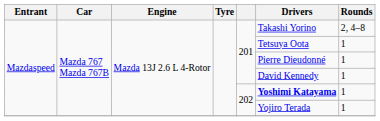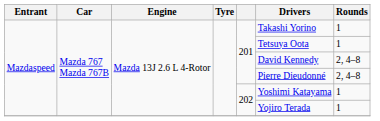(353, 27) 2, 4–8 -> (339, 27) 1
(292, 59) Pierre Dieudonné -> (288, 59) David Kennedy
(343, 59) 1 -> (348, 59) 2, 4–8
(288, 75) David Kennedy -> (292, 75) Pierre Dieudonné
(343, 75) 1 -> (348, 75) 2, 4–8
(297, 91) bold -> (295, 91) normal
